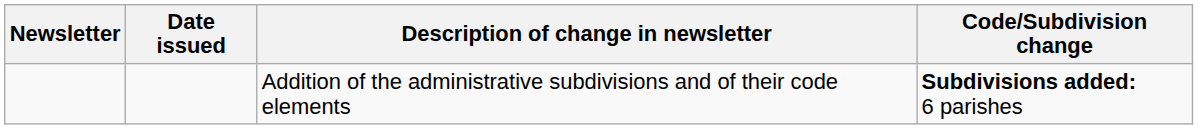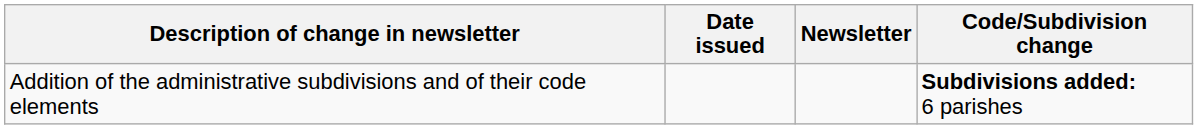columns swapped: (65, 34) <-> (587, 34)
